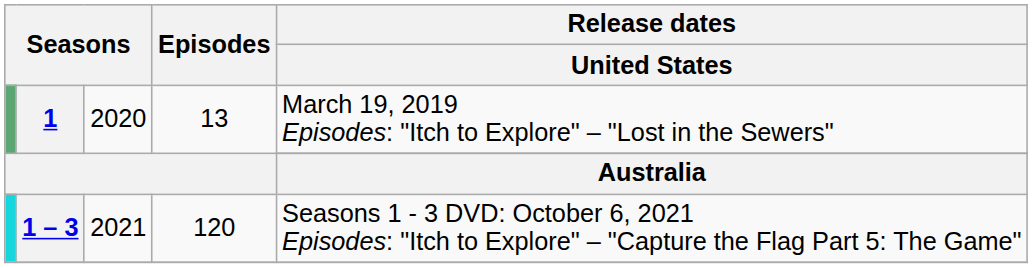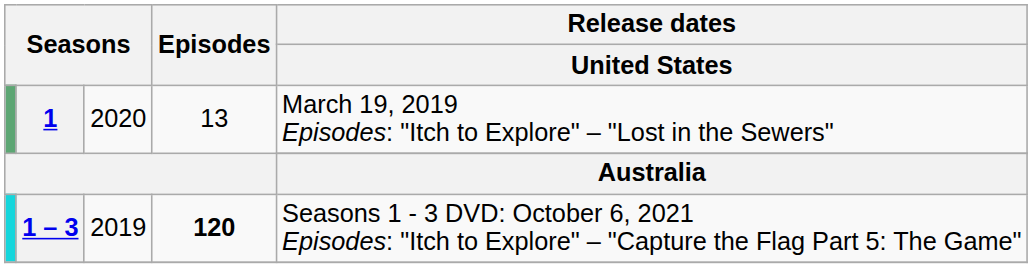(118, 227) 2021 -> (118, 227) 2019
(214, 227) normal -> (214, 227) bold
